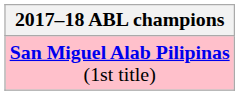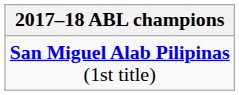(120, 62) pink background -> (120, 62) no background
